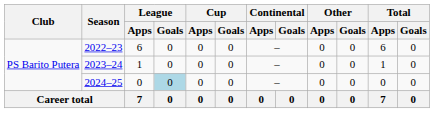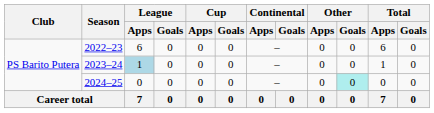(140, 64) no background -> (140, 64) lightblue background
(170, 82) lightblue background -> (170, 82) no background
(352, 82) no background -> (352, 82) paleturquoise background
